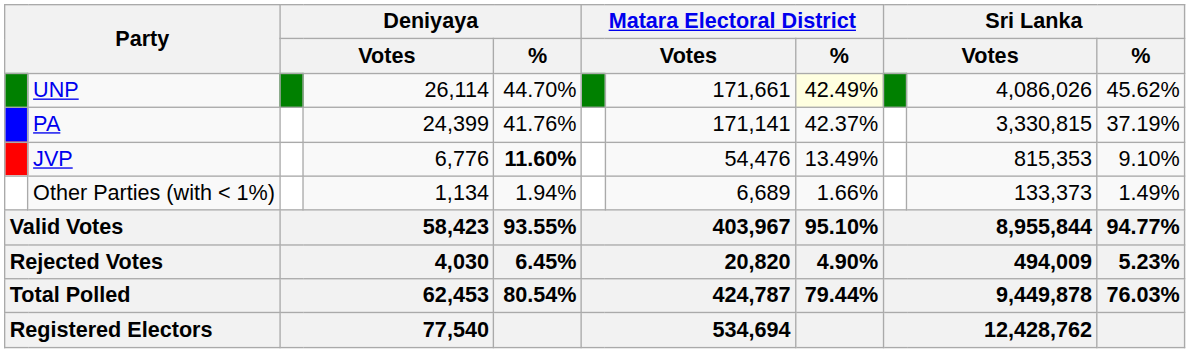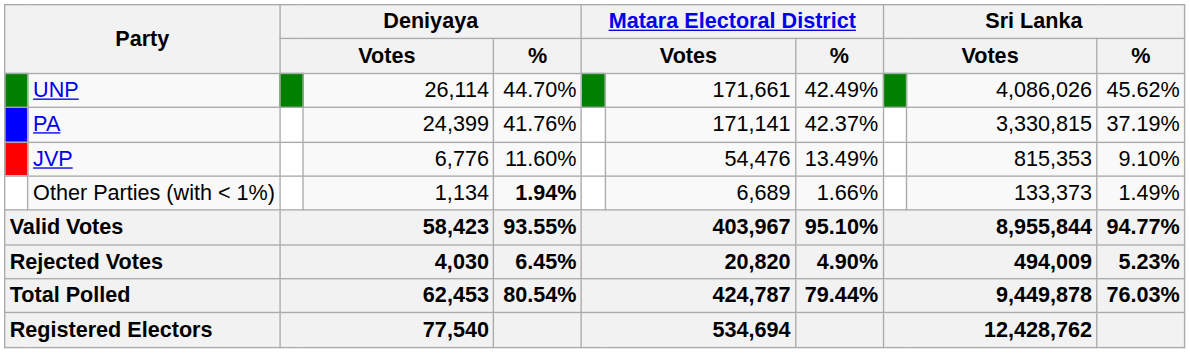(841, 90) lightyellow background -> (841, 90) no background
(541, 158) bold -> (541, 158) normal
(546, 192) normal -> (546, 192) bold
